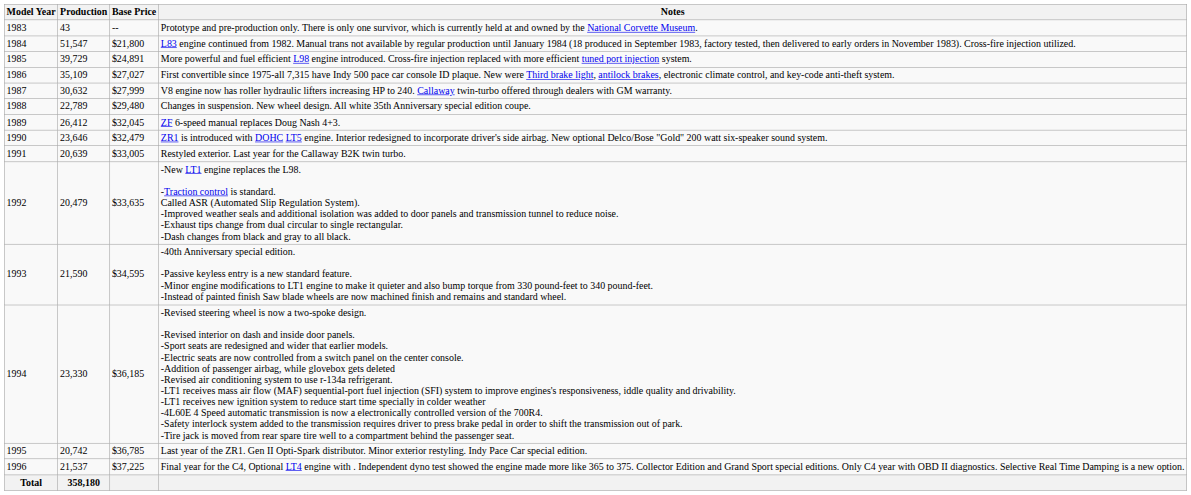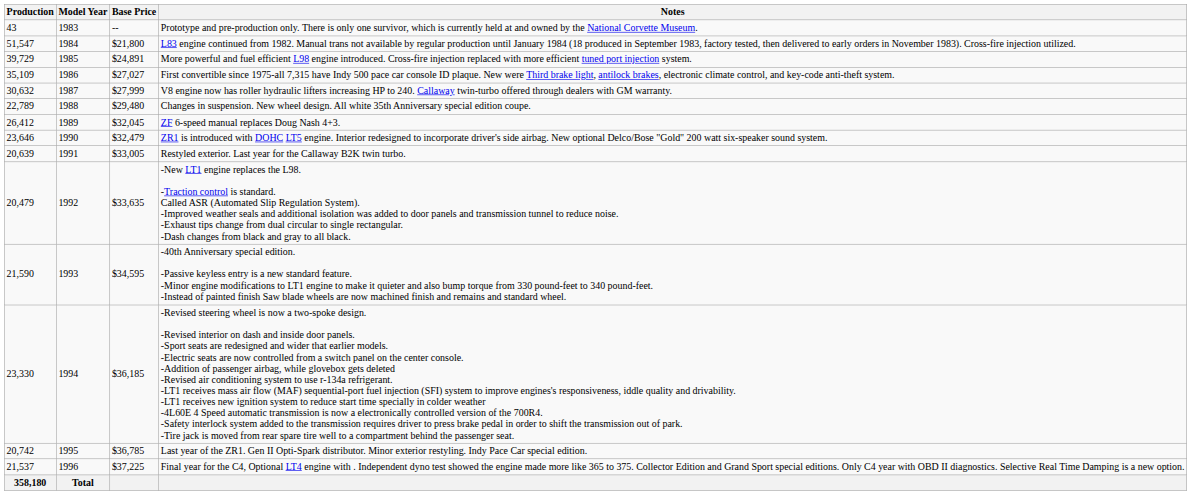columns swapped: (31, 12) <-> (84, 12)
